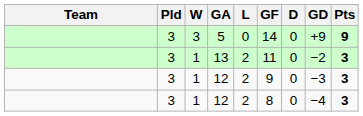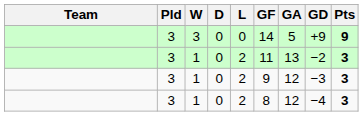columns swapped: (293, 15) <-> (221, 15)
